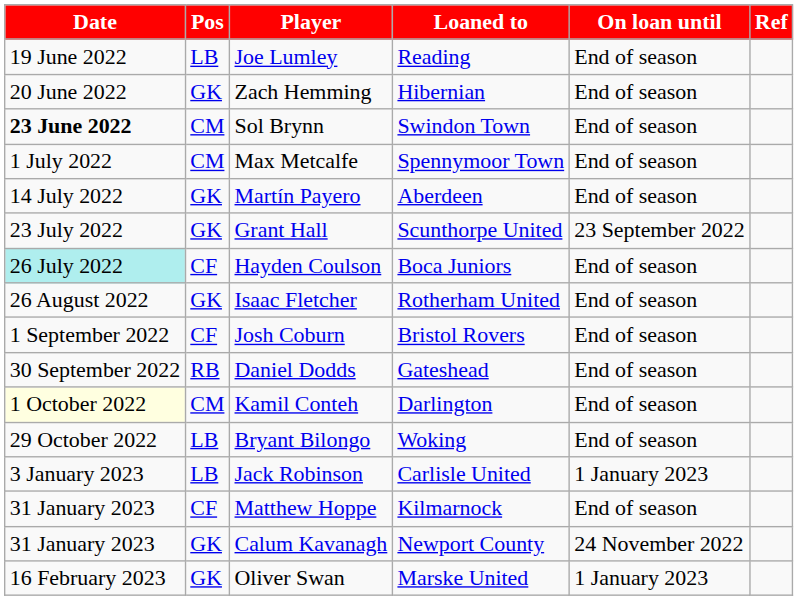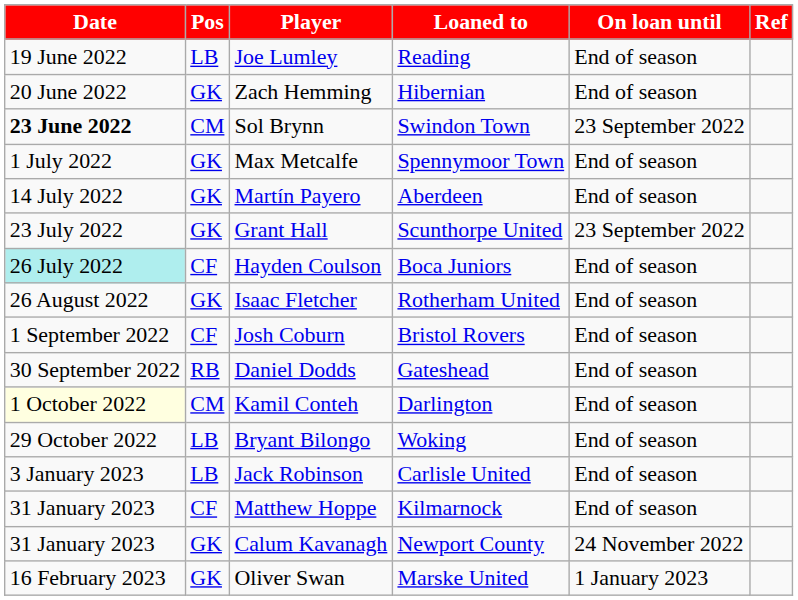(636, 126) End of season -> (659, 126) 23 September 2022
(207, 160) CM -> (206, 160) GK
(641, 473) 1 January 2023 -> (636, 473) End of season
